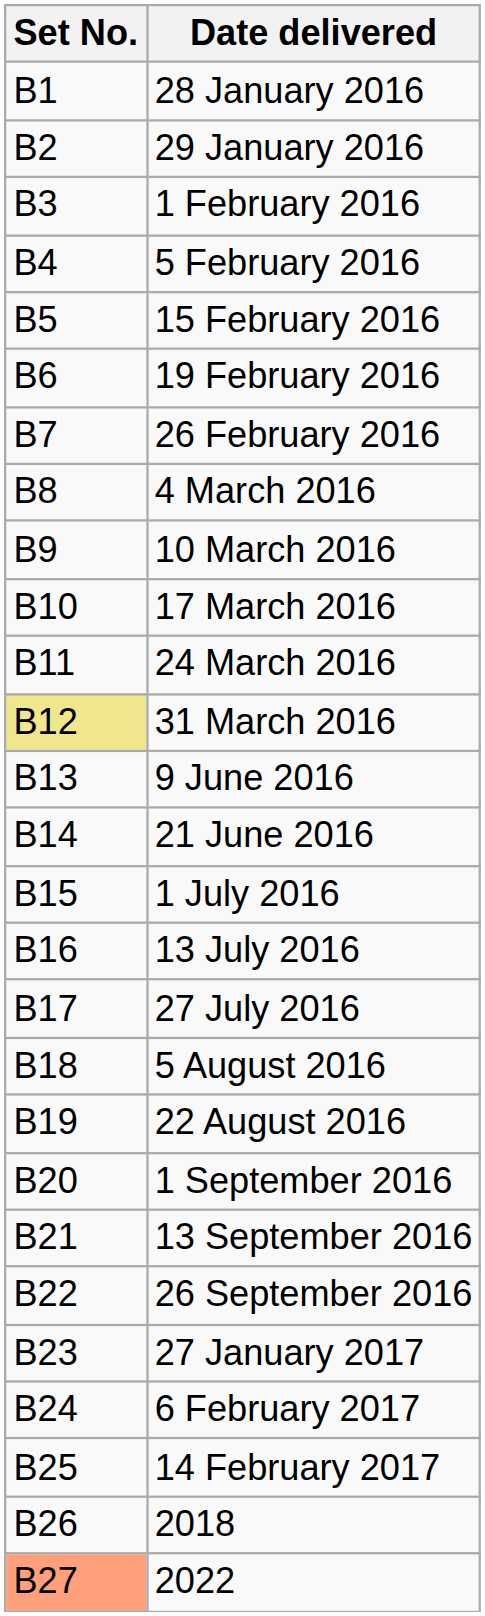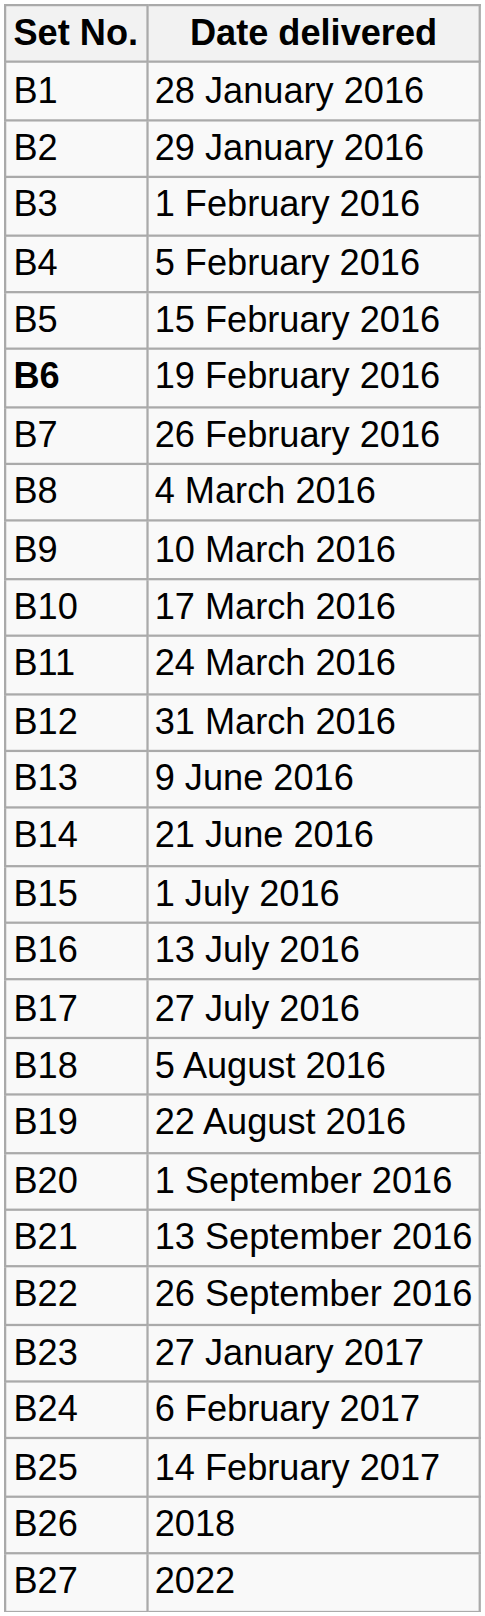(36, 377) normal -> (37, 377) bold
(46, 721) khaki background -> (46, 721) no background
(46, 1581) lightsalmon background -> (46, 1581) no background
